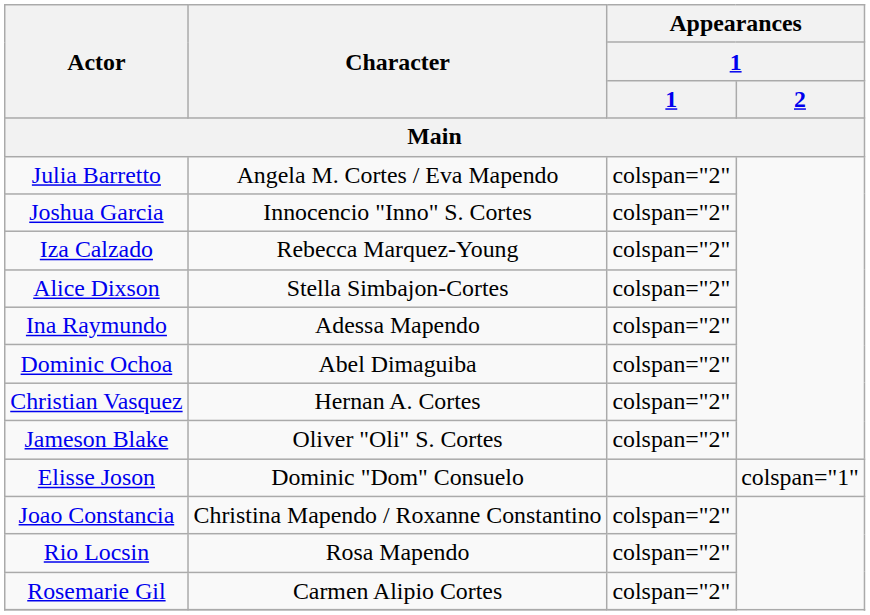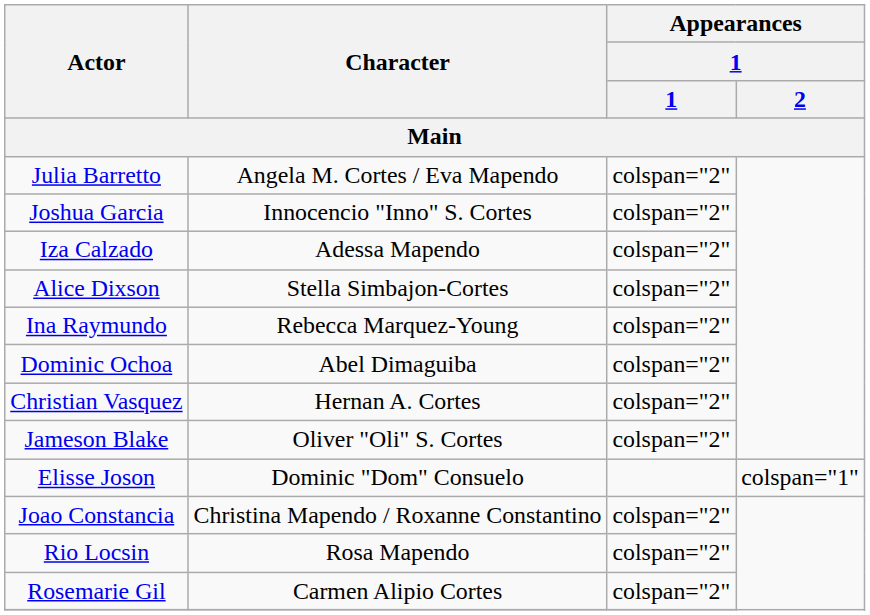(398, 250) Rebecca Marquez-Young -> (398, 250) Adessa Mapendo
(398, 325) Adessa Mapendo -> (398, 325) Rebecca Marquez-Young
